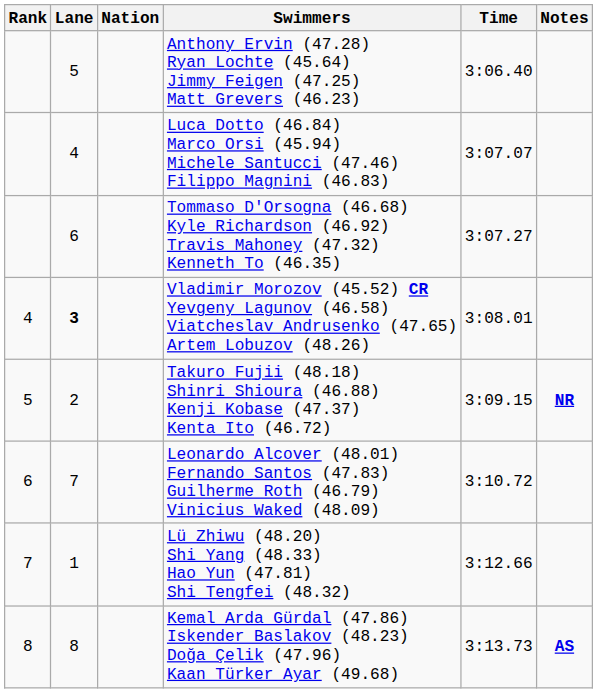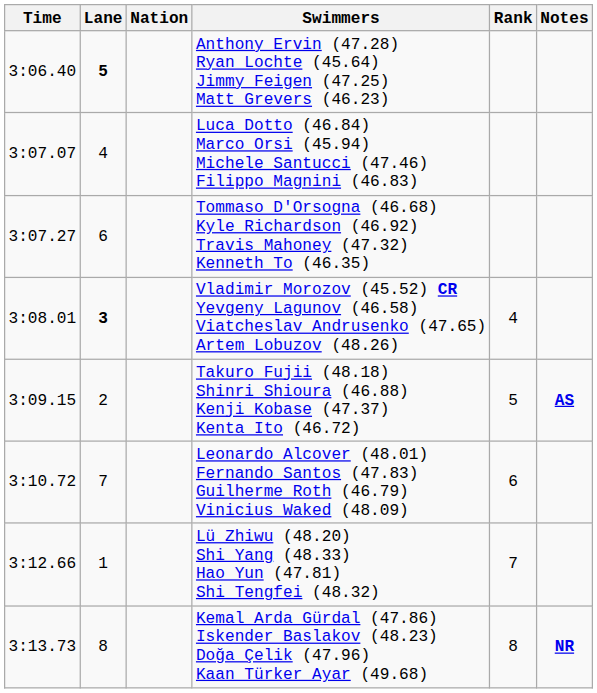columns swapped: (28, 18) <-> (499, 18)
(74, 72) normal -> (103, 72) bold
(564, 400) NR -> (564, 400) AS
(564, 646) AS -> (564, 646) NR
